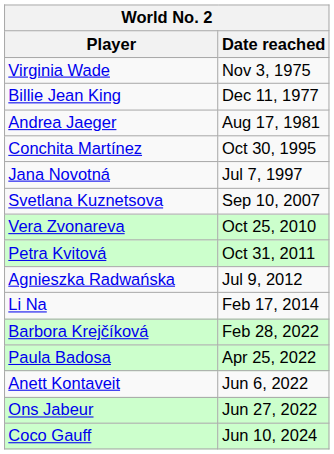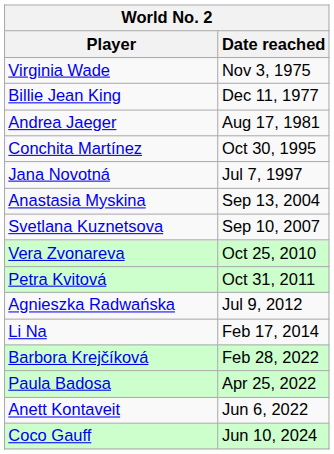+ row: (77, 201)
- row: (51, 410)
